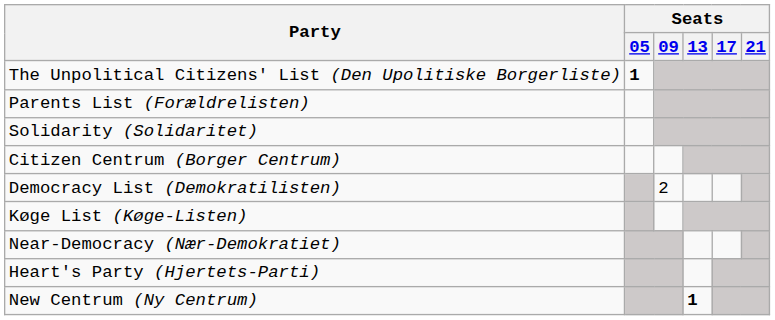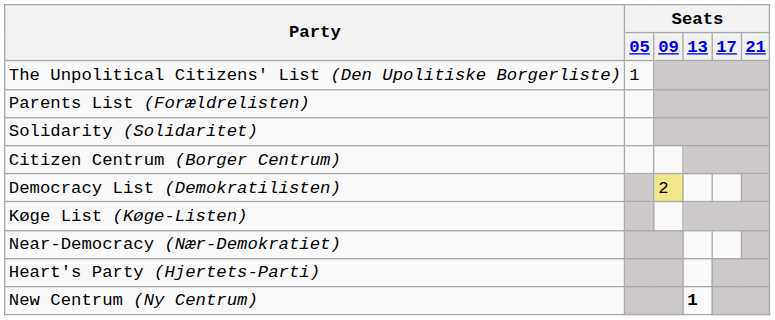(634, 75) bold -> (634, 75) normal
(663, 188) no background -> (663, 188) khaki background
